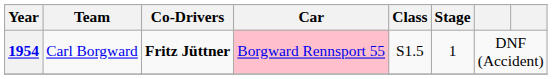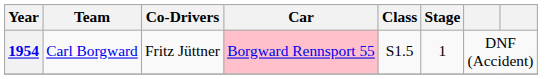(188, 52) bold -> (182, 52) normal
